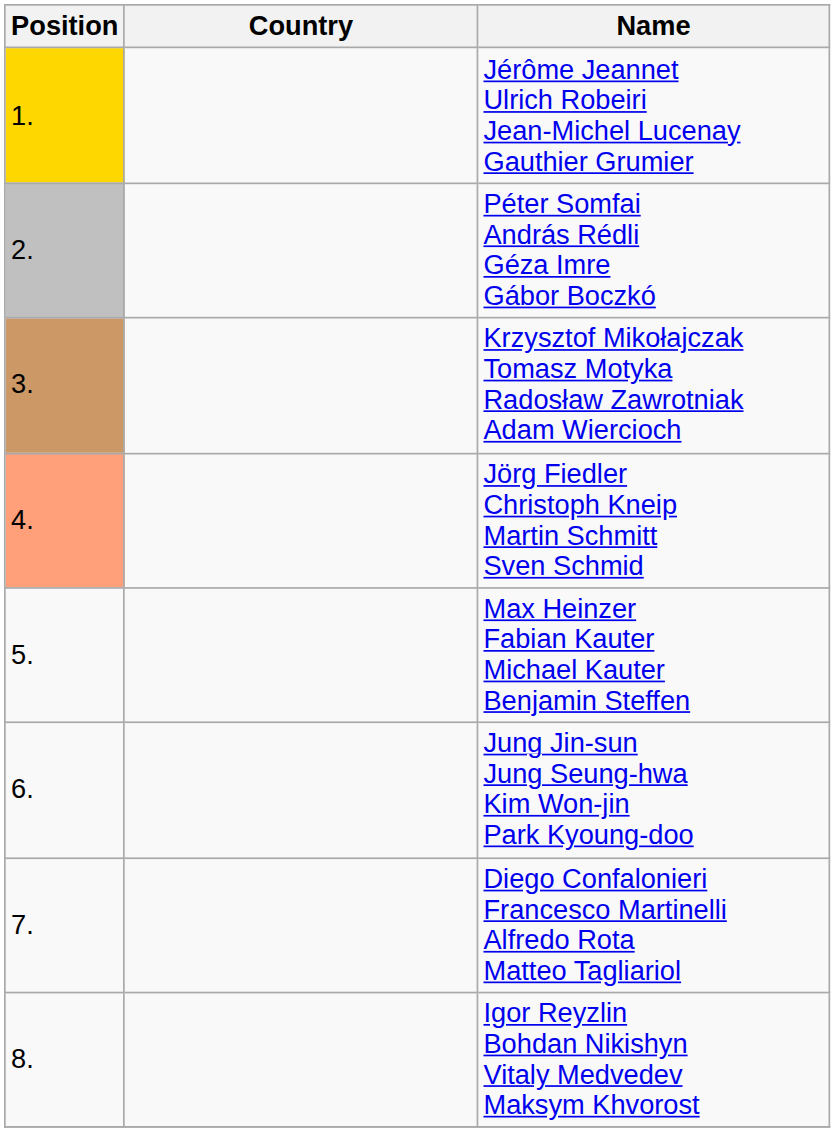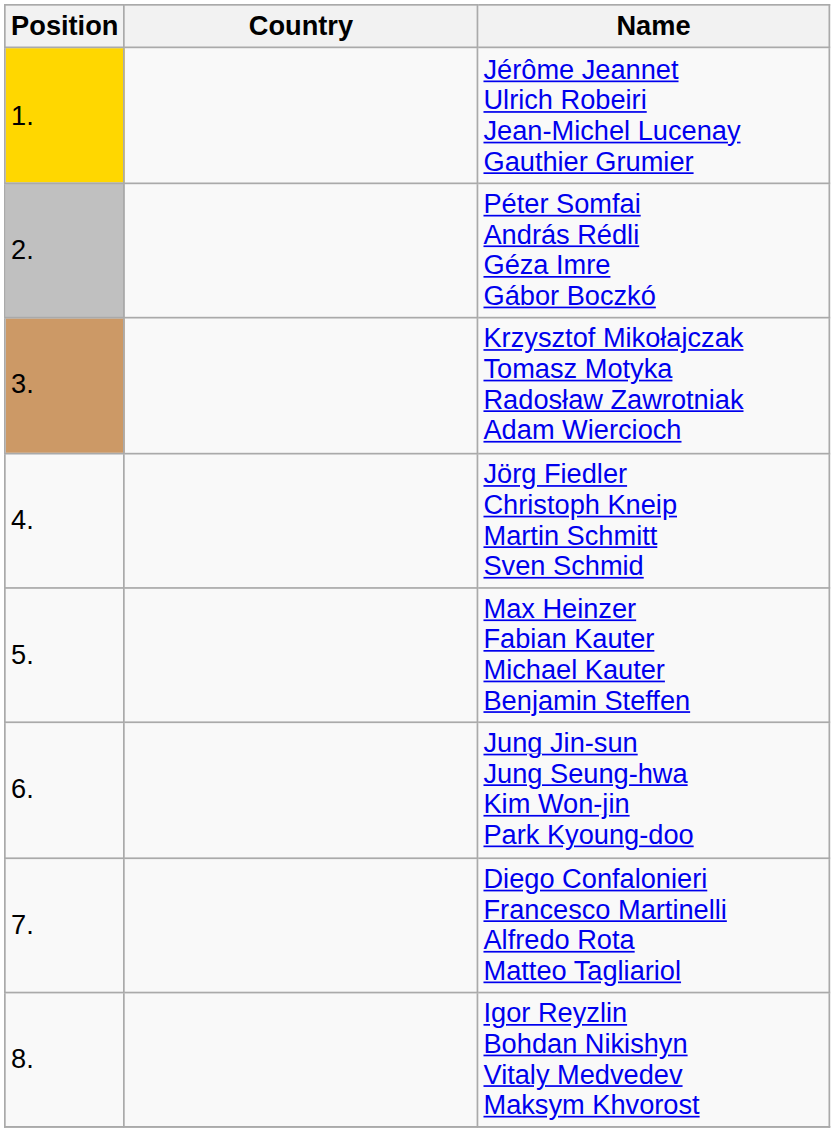(22, 519) lightsalmon background -> (22, 519) no background
